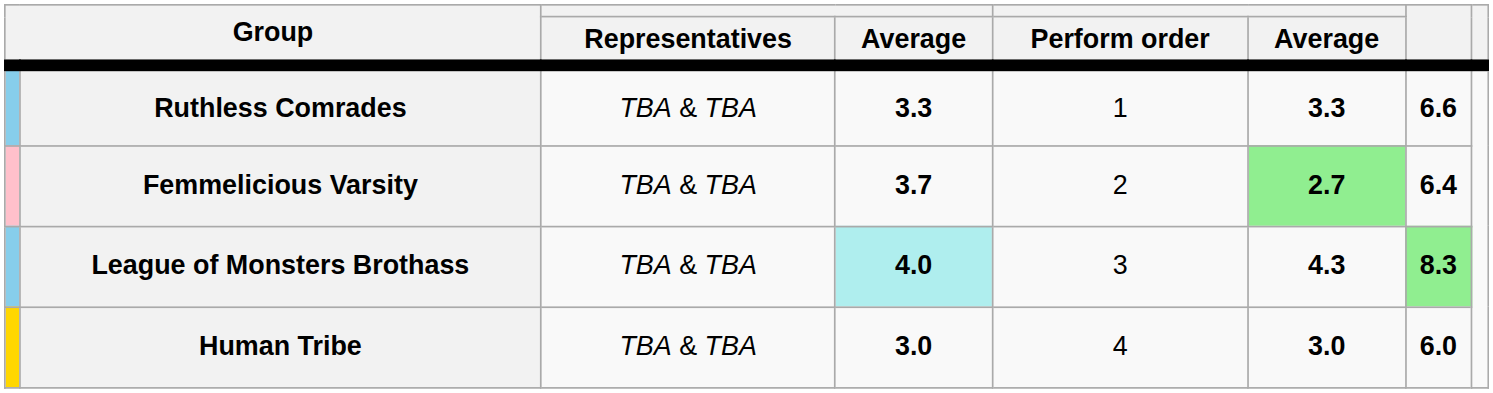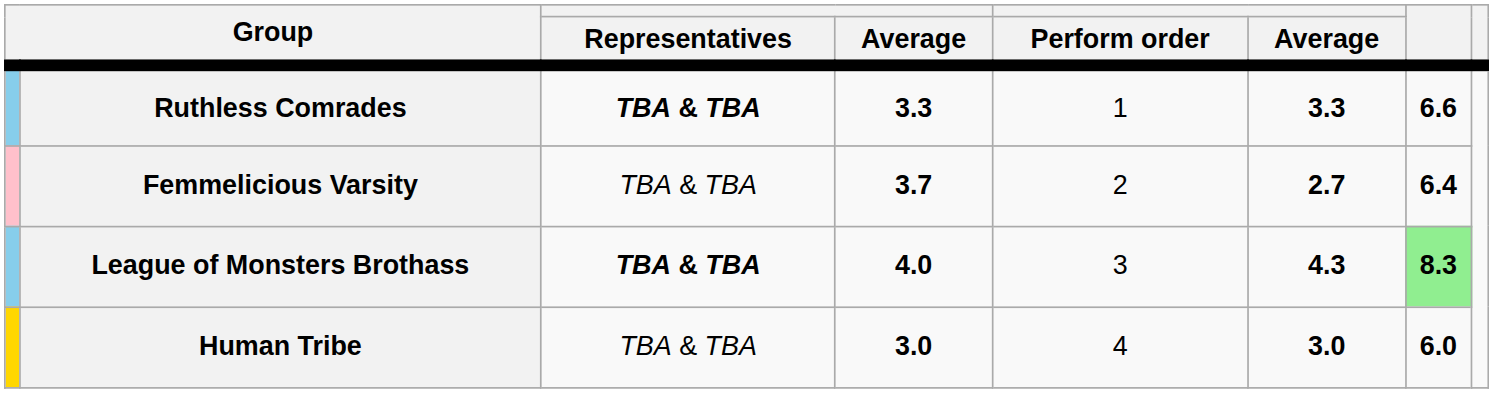(688, 107) normal -> (688, 107) bold
(1327, 185) lightgreen background -> (1327, 185) no background
(688, 266) normal -> (688, 266) bold
(914, 266) paleturquoise background -> (914, 266) no background
